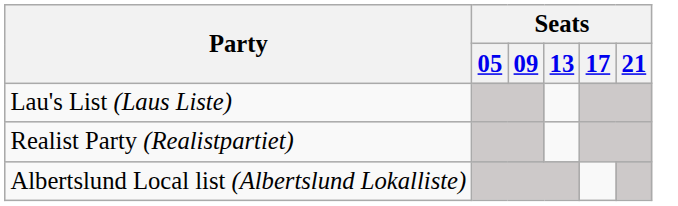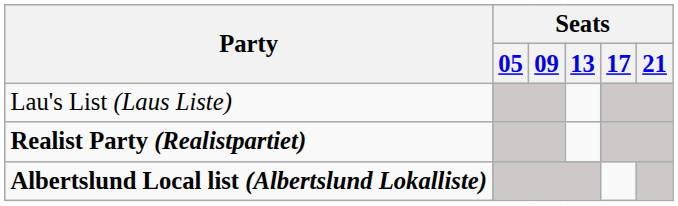(152, 141) normal -> (158, 141) bold
(238, 180) normal -> (249, 180) bold
